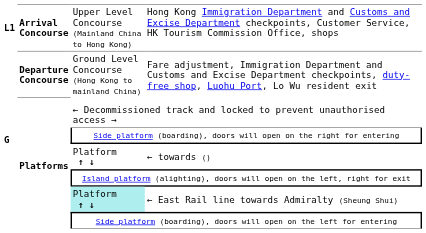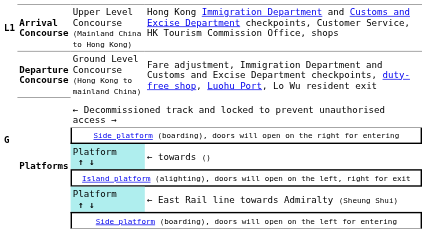(95, 157) no background -> (95, 157) paleturquoise background
